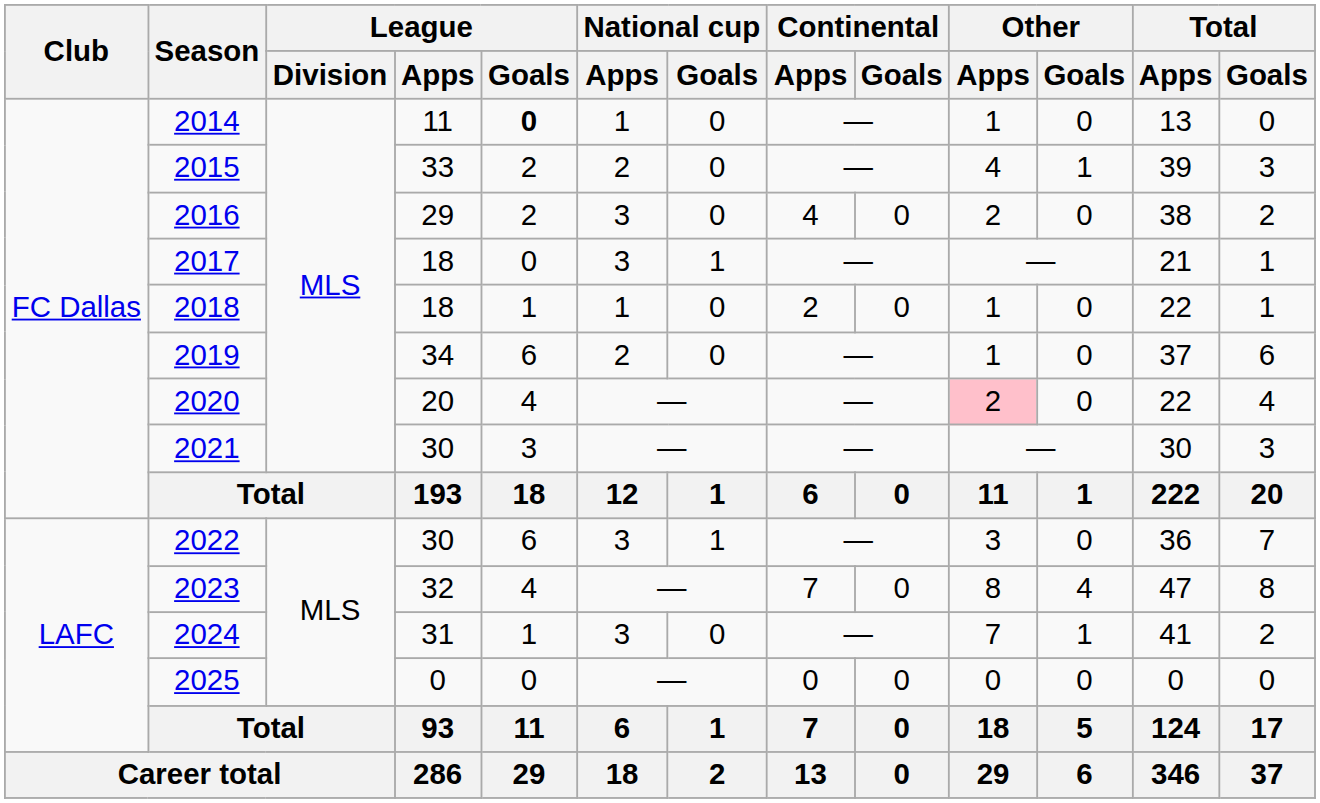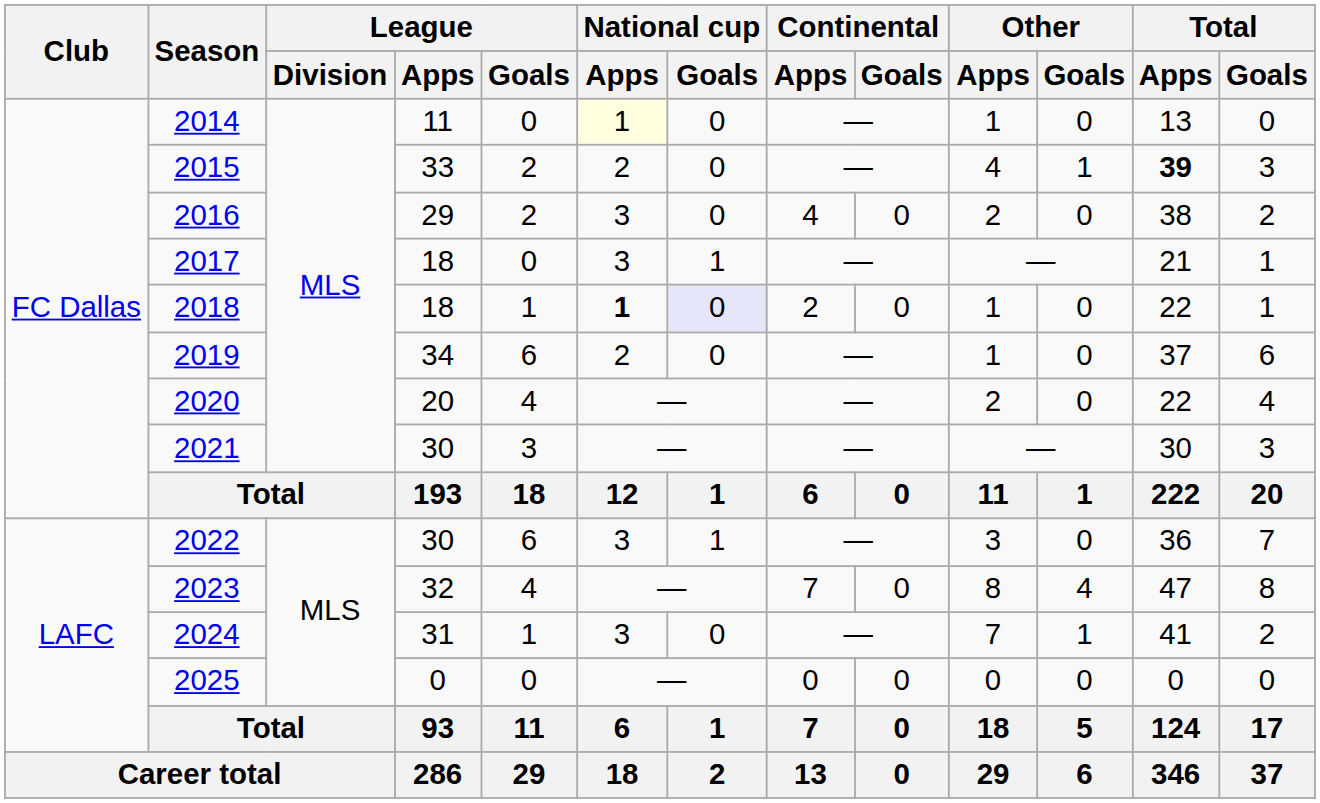(529, 121) bold -> (529, 121) normal
(622, 121) no background -> (622, 121) lightyellow background
(1176, 167) normal -> (1176, 167) bold
(622, 307) normal -> (622, 307) bold
(717, 307) no background -> (717, 307) lavender background
(993, 401) pink background -> (993, 401) no background
